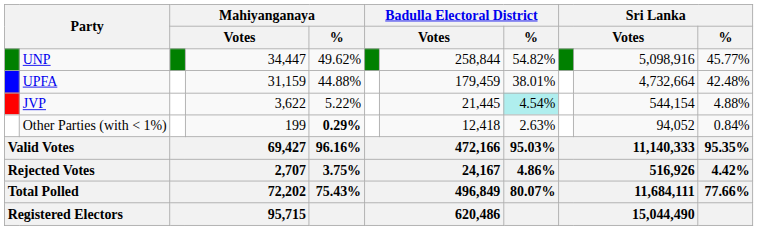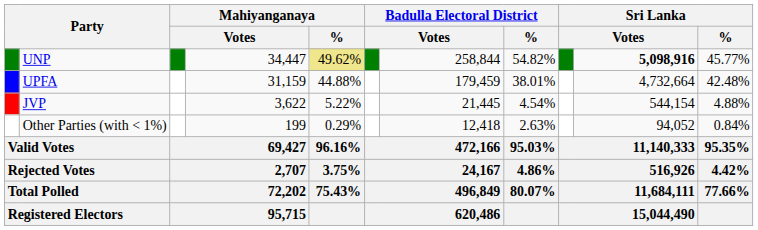(340, 59) no background -> (340, 59) khaki background
(667, 59) normal -> (667, 59) bold
(537, 103) paleturquoise background -> (537, 103) no background
(342, 125) bold -> (343, 125) normal
